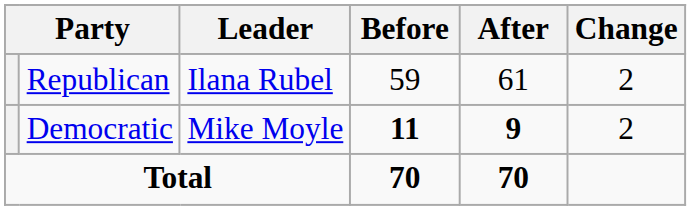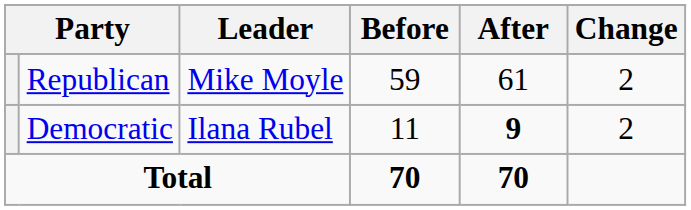(260, 79) Ilana Rubel -> (265, 79) Mike Moyle
(265, 128) Mike Moyle -> (260, 128) Ilana Rubel
(405, 128) bold -> (405, 128) normal
